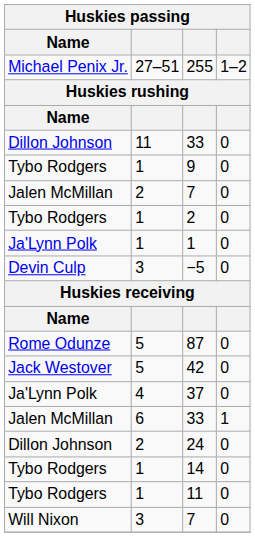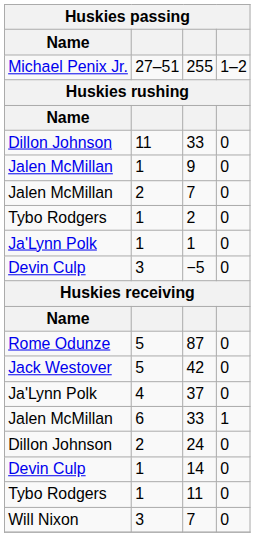(57, 167) Tybo Rodgers -> (61, 167) Jalen McMillan
(57, 469) Tybo Rodgers -> (47, 469) Devin Culp
